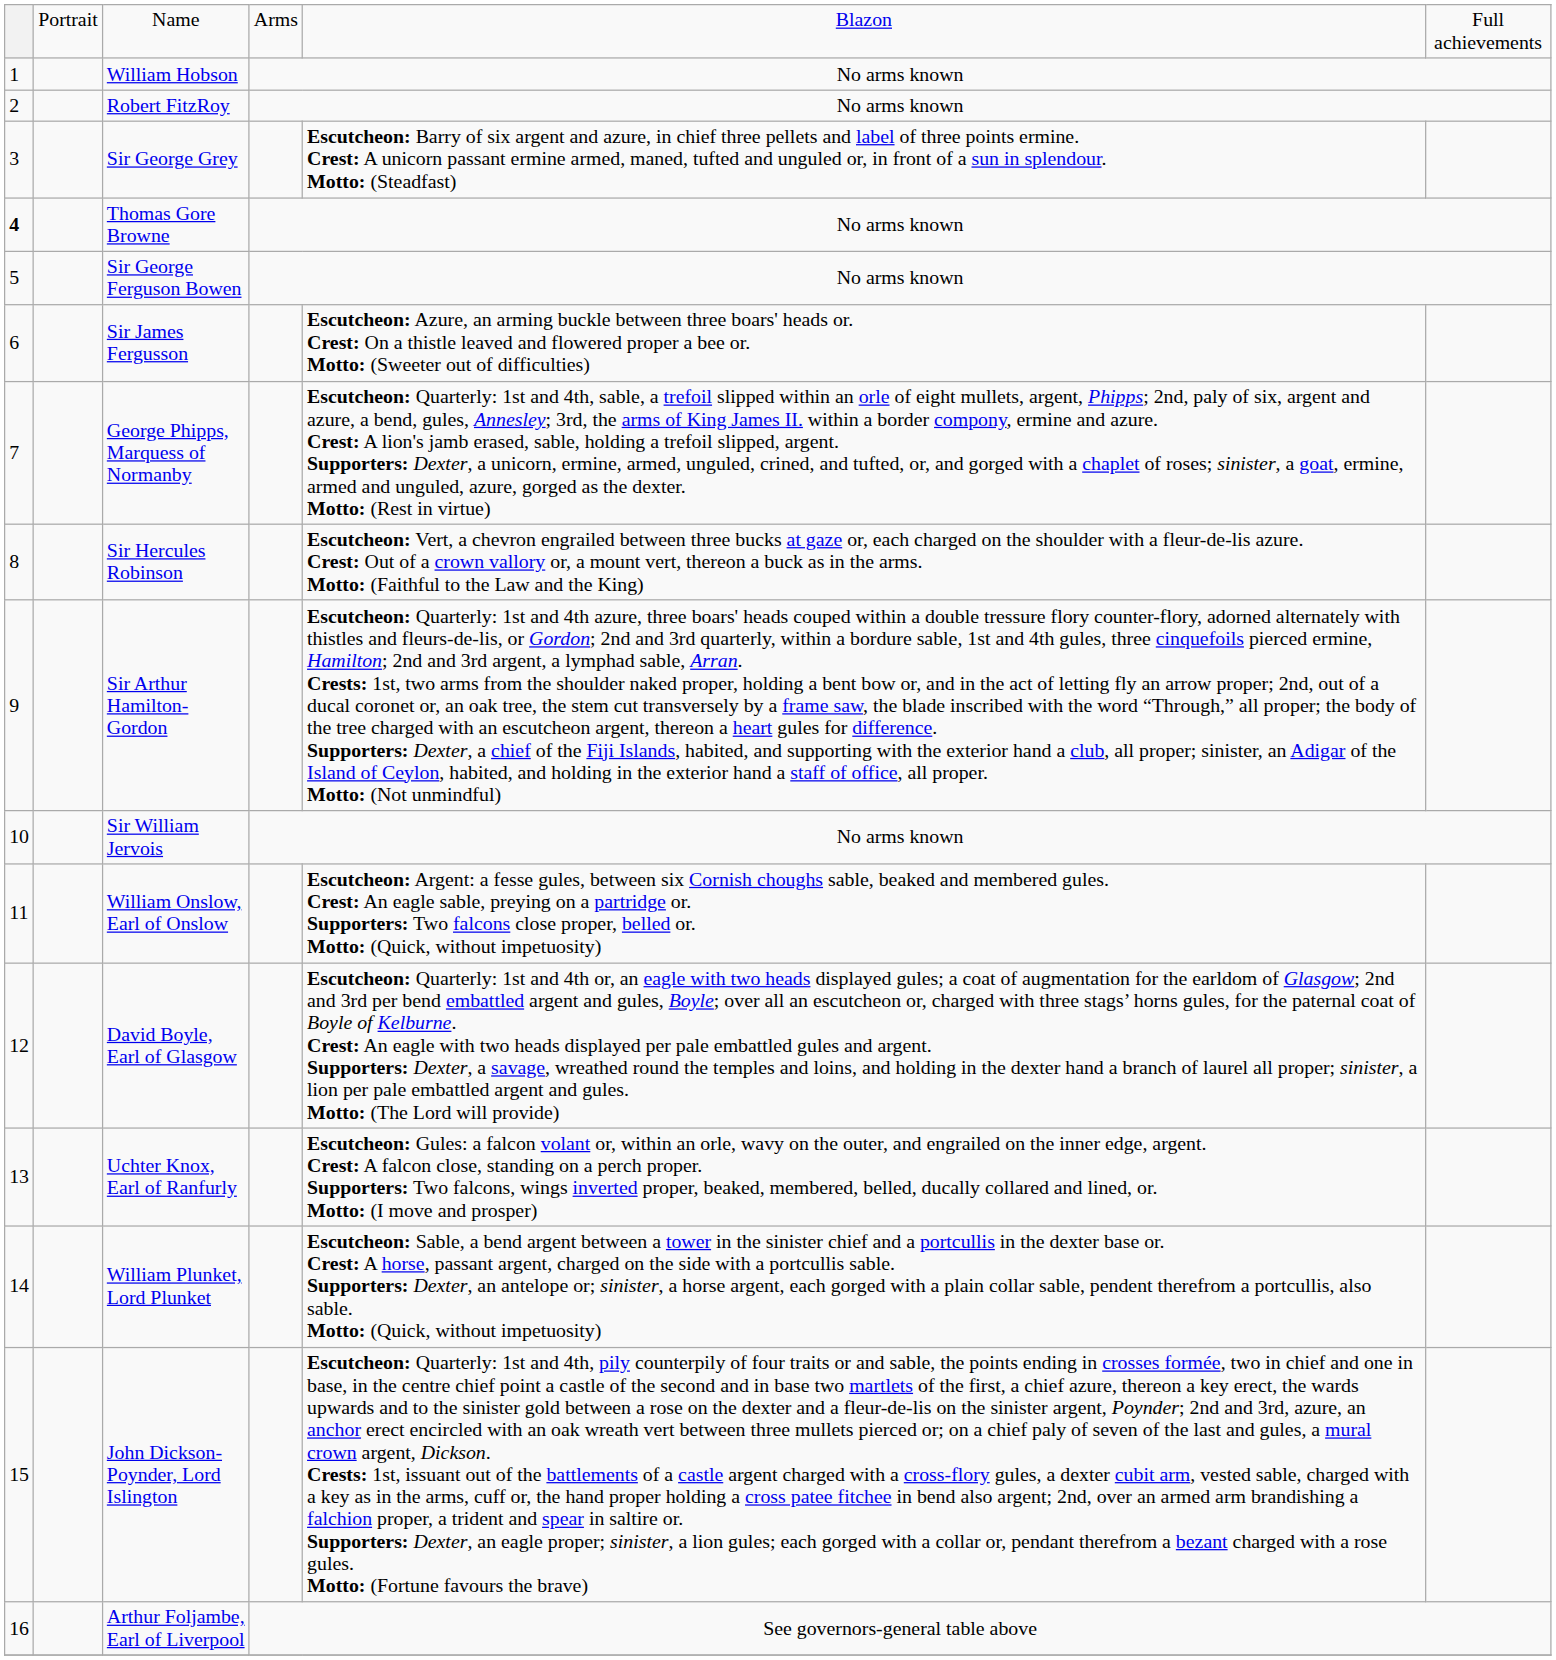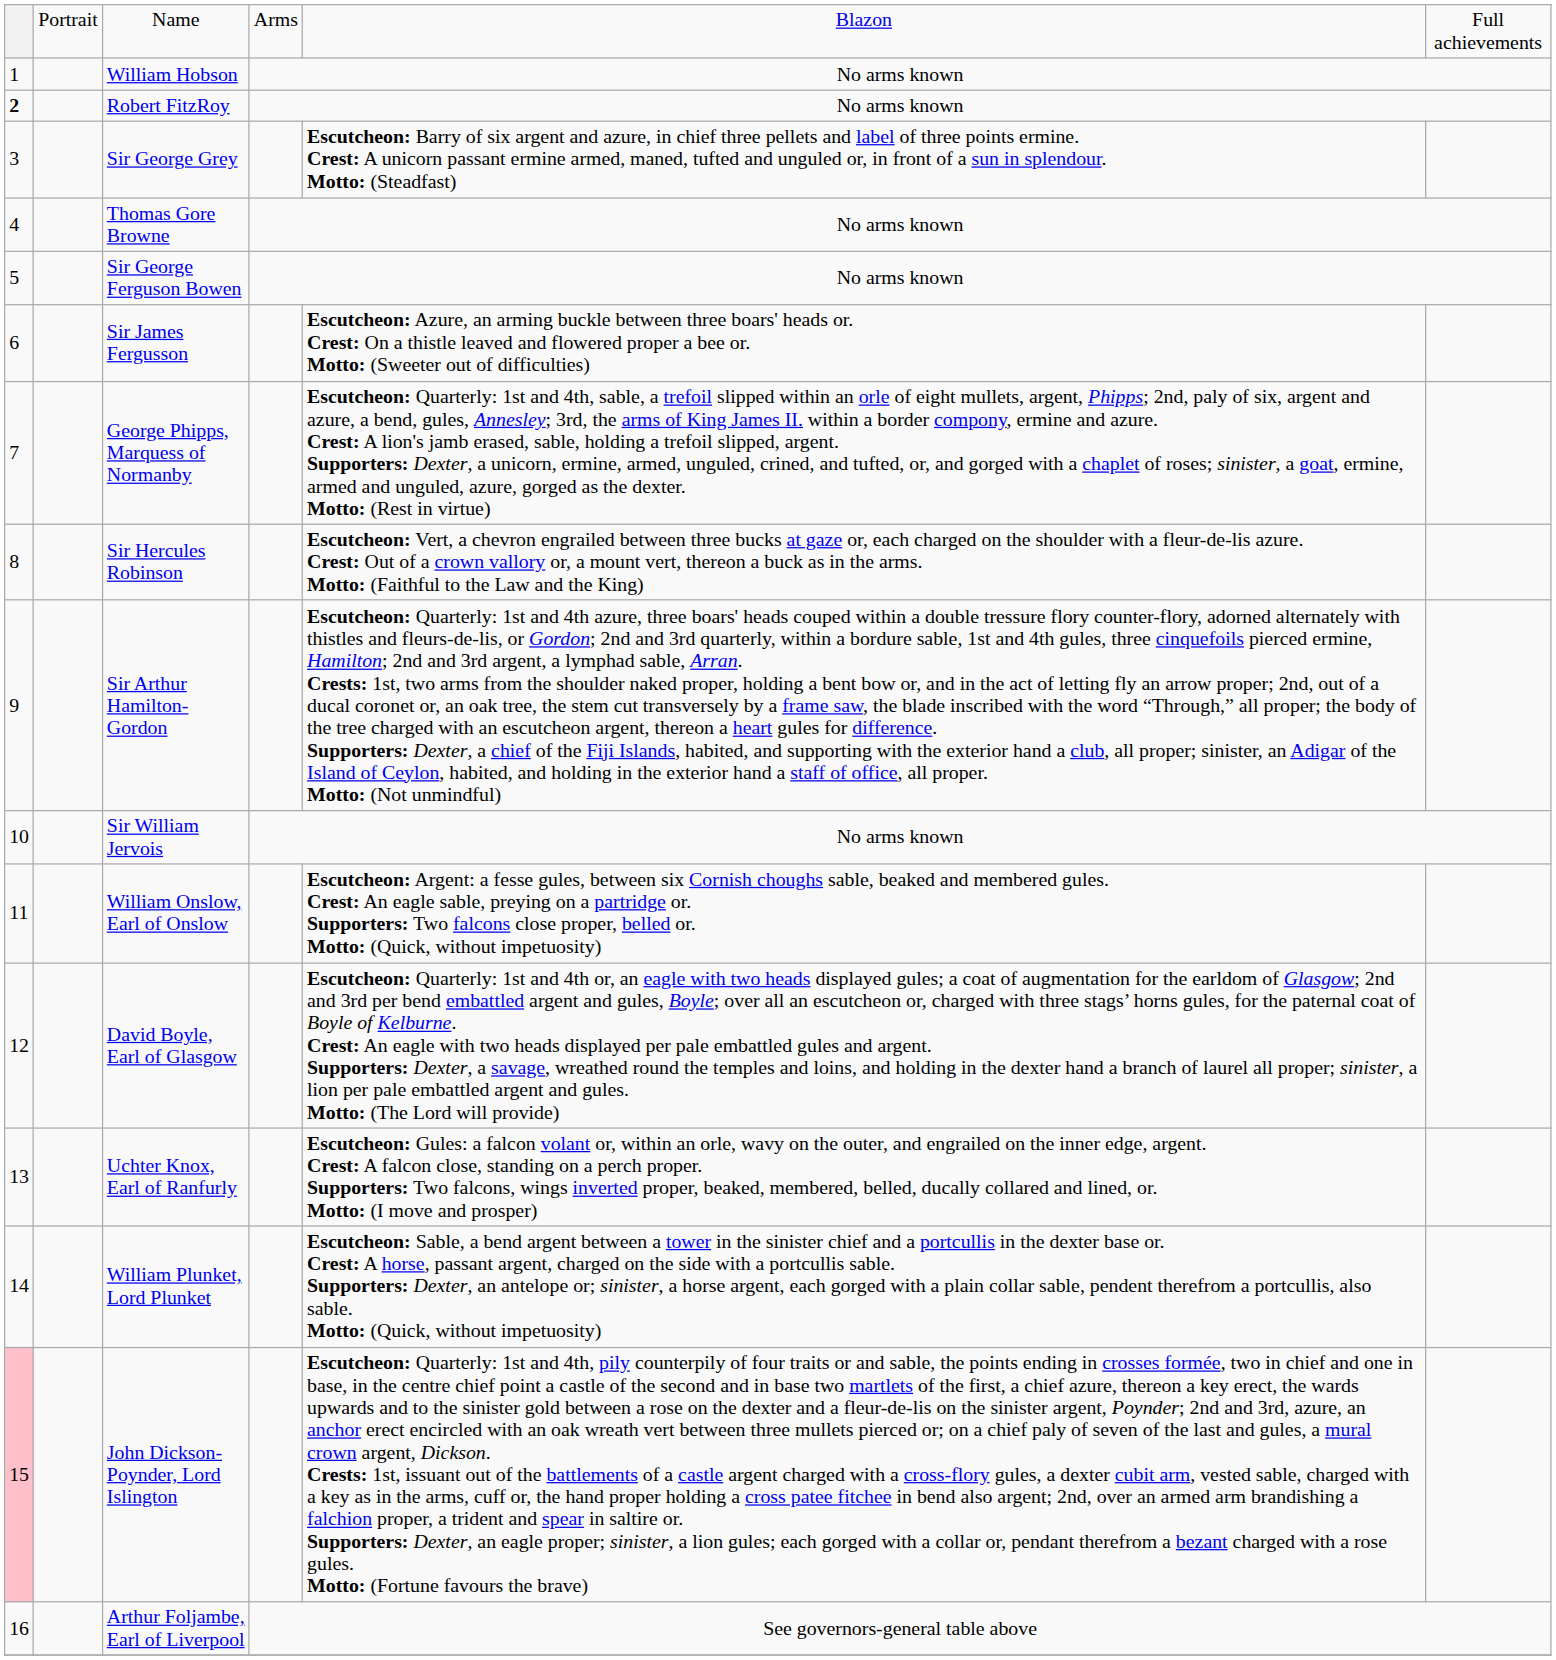(14, 105) normal -> (14, 105) bold
(14, 224) bold -> (14, 224) normal
(19, 1474) no background -> (19, 1474) pink background
